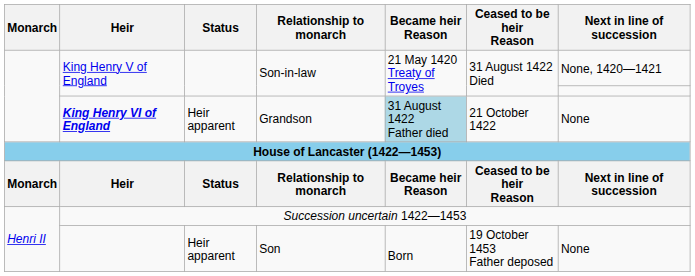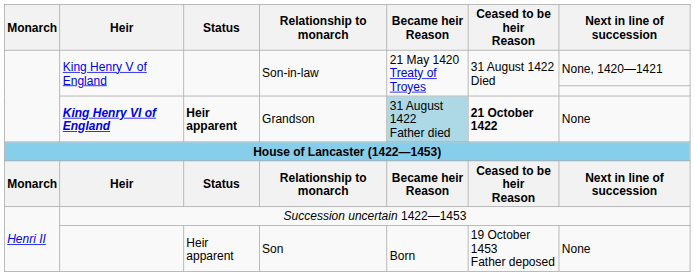(211, 119) normal -> (212, 119) bold
(499, 119) normal -> (502, 119) bold
